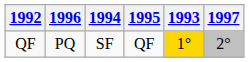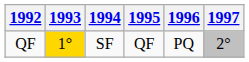columns swapped: (184, 17) <-> (65, 17)
